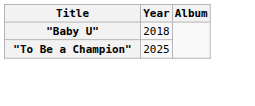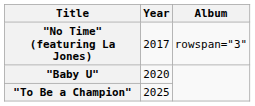+ row: (73, 44)
(156, 31) 2018 -> (156, 74) 2020
